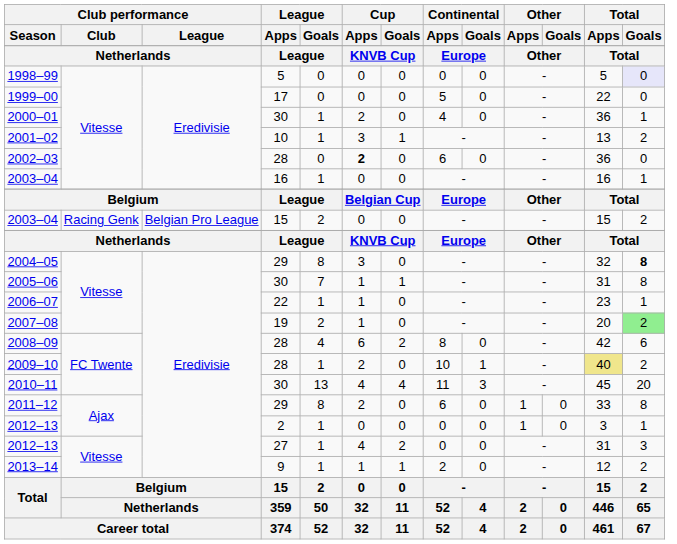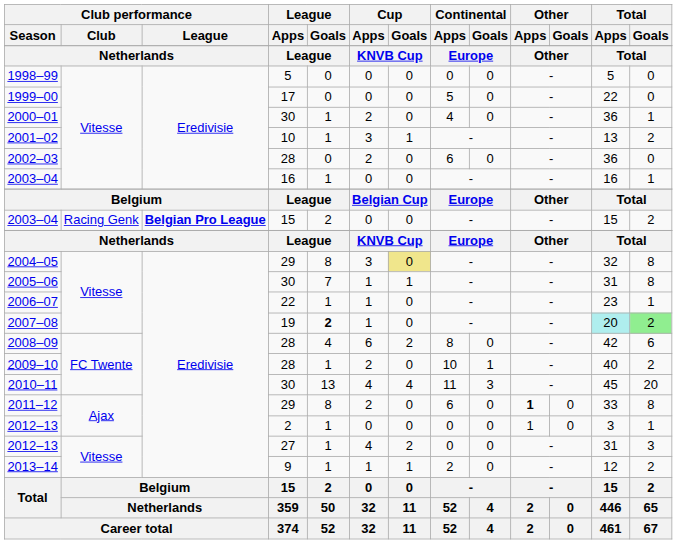(644, 76) lavender background -> (651, 76) no background
(361, 158) bold -> (369, 158) normal
(202, 220) normal -> (205, 220) bold
(402, 261) no background -> (409, 261) khaki background
(644, 261) bold -> (651, 261) normal
(321, 323) normal -> (328, 323) bold
(603, 323) no background -> (611, 323) paleturquoise background
(603, 364) khaki background -> (611, 364) no background
(523, 405) normal -> (530, 405) bold
